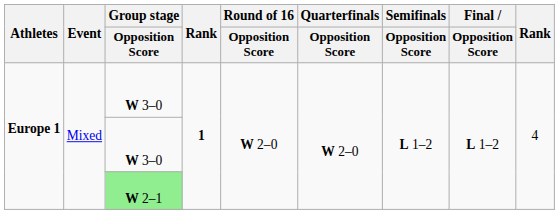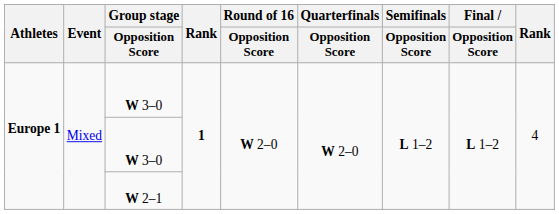(144, 199) lightgreen background -> (144, 199) no background
